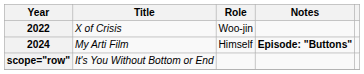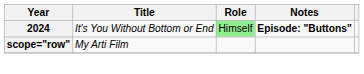- row: (38, 28)
(102, 45) My Arti Film -> (144, 28) It's You Without Bottom or End
(236, 45) no background -> (236, 28) lightgreen background
(144, 61) It's You Without Bottom or End -> (102, 45) My Arti Film
